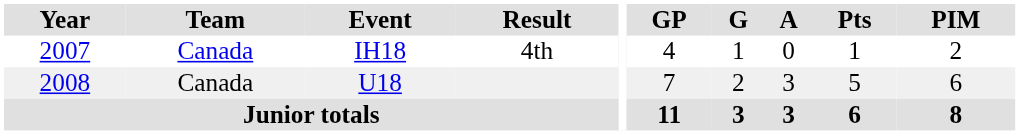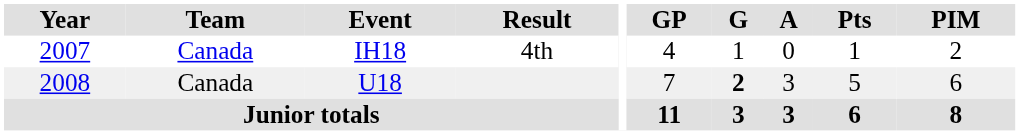(738, 82) normal -> (738, 82) bold
